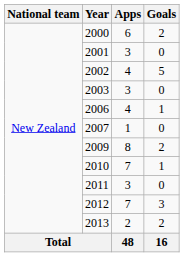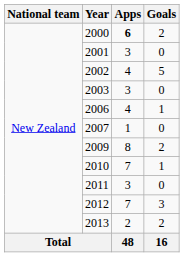(128, 33) normal -> (128, 33) bold
